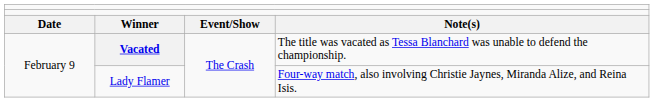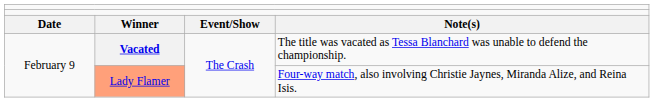(140, 81) no background -> (140, 81) lightsalmon background
